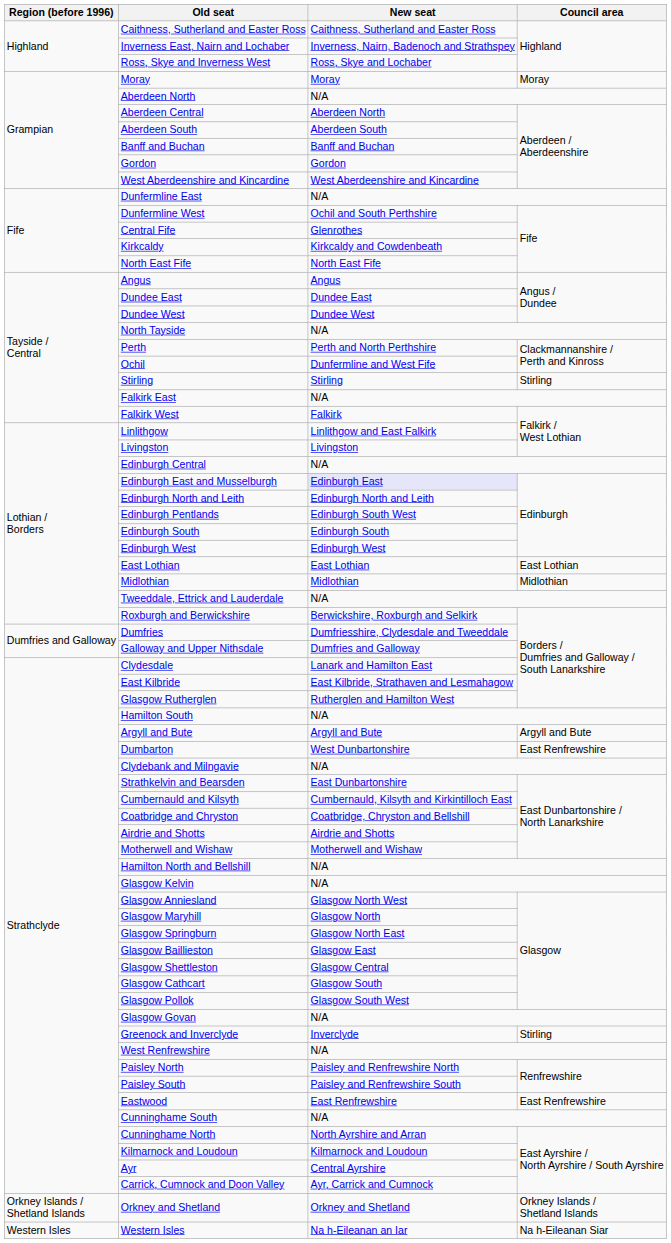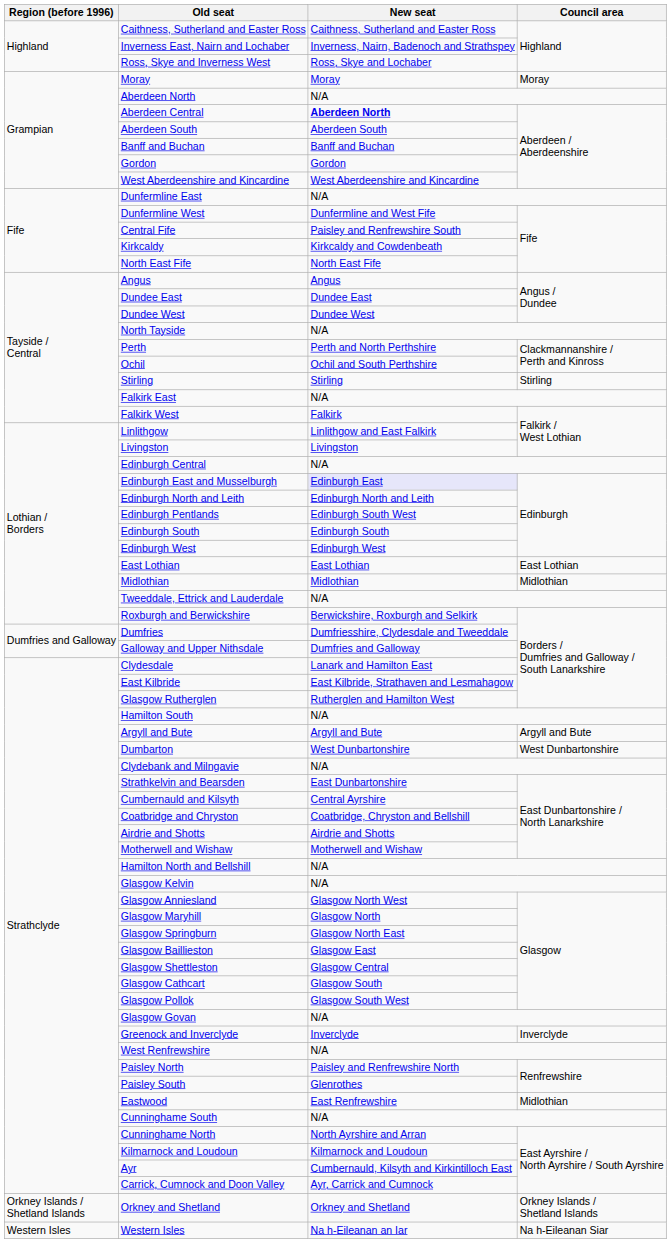(348, 113) normal -> (350, 113) bold
(374, 213) Ochil and South Perthshire -> (373, 213) Dunfermline and West Fife
(336, 230) Glenrothes -> (386, 230) Paisley and Renfrewshire South
(373, 364) Dunfermline and West Fife -> (374, 364) Ochil and South Perthshire
(563, 749) East Renfrewshire -> (569, 749) West Dunbartonshire
(411, 800) Cumbernauld, Kilsyth and Kirkintilloch East -> (348, 800) Central Ayrshire
(536, 1034) Stirling -> (544, 1034) Inverclyde
(386, 1084) Paisley and Renfrewshire South -> (336, 1084) Glenrothes
(563, 1101) East Renfrewshire -> (544, 1101) Midlothian
(348, 1168) Central Ayrshire -> (411, 1168) Cumbernauld, Kilsyth and Kirkintilloch East
